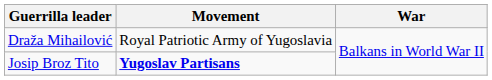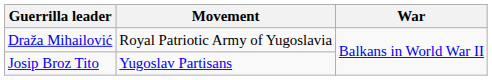(180, 63) bold -> (176, 63) normal
